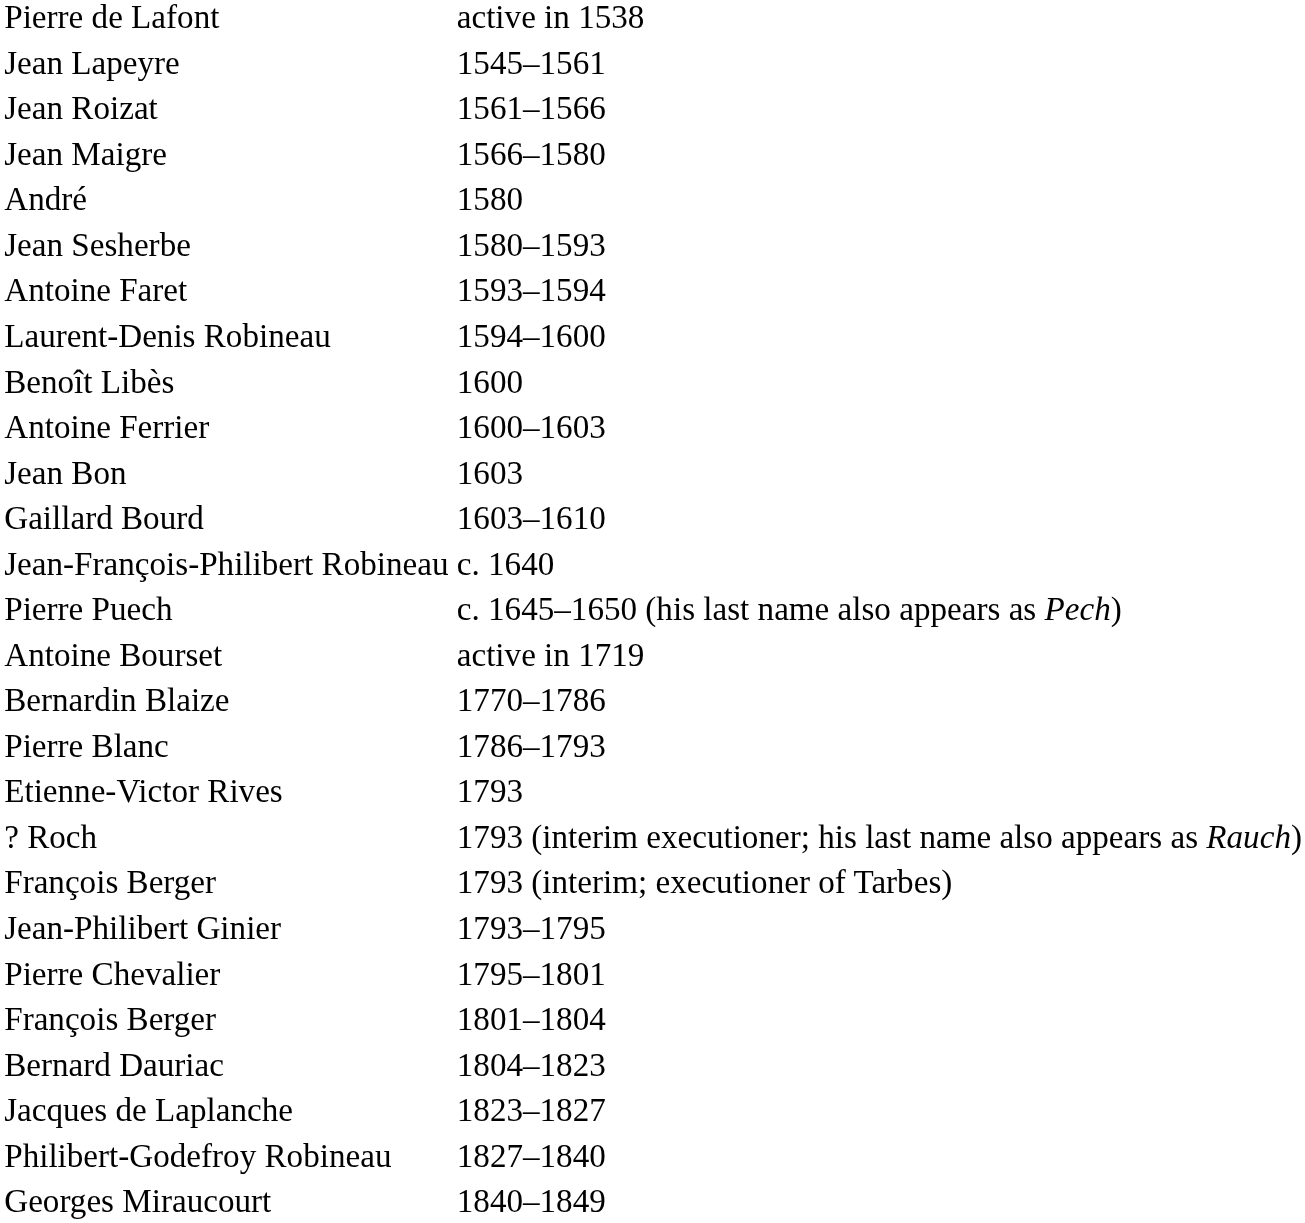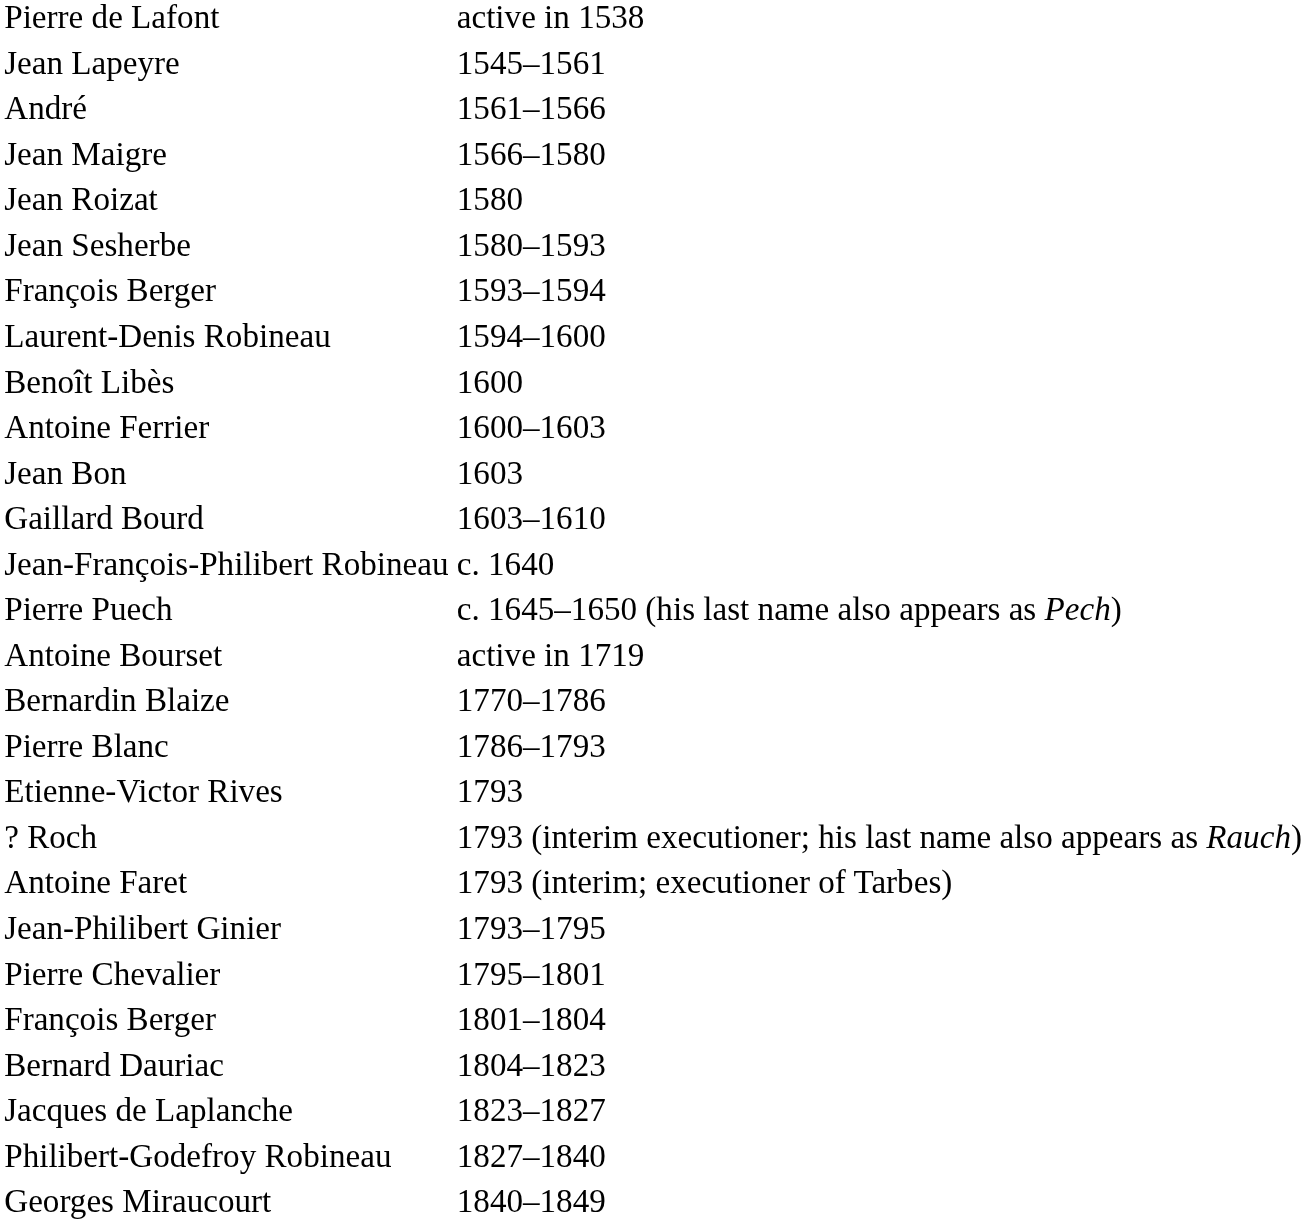(81, 108) Jean Roizat -> (46, 108) André
(46, 199) André -> (81, 199) Jean Roizat
(96, 290) Antoine Faret -> (110, 290) François Berger
(110, 882) François Berger -> (96, 882) Antoine Faret
